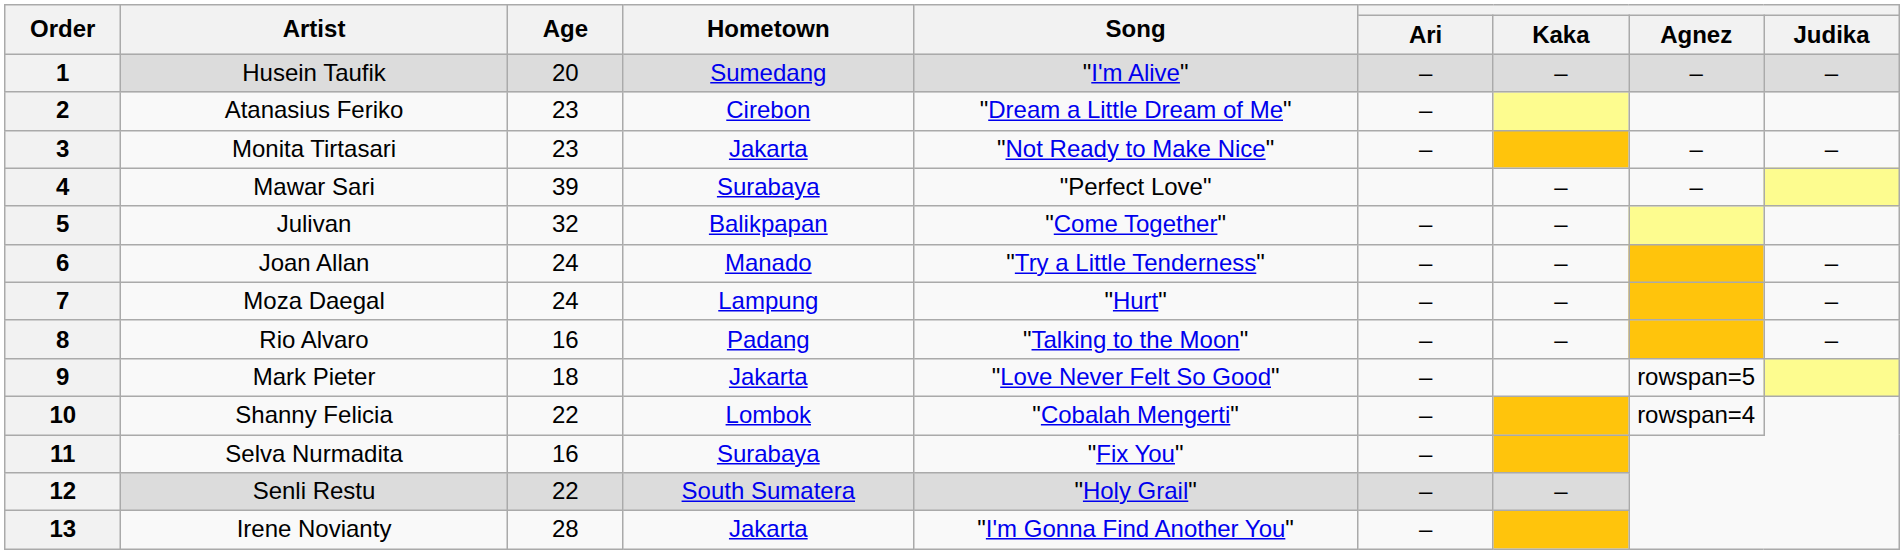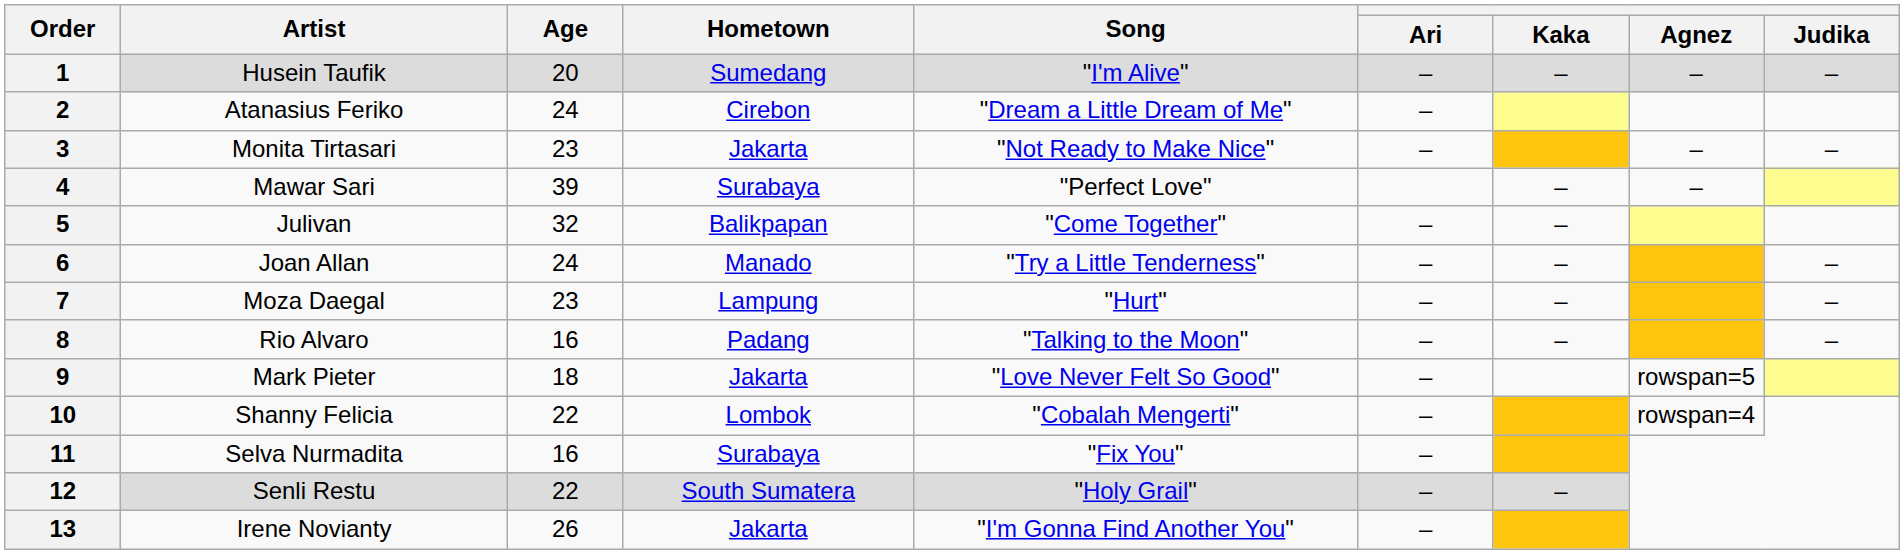(565, 110) 23 -> (565, 110) 24
(565, 301) 24 -> (565, 301) 23
(565, 529) 28 -> (565, 529) 26
